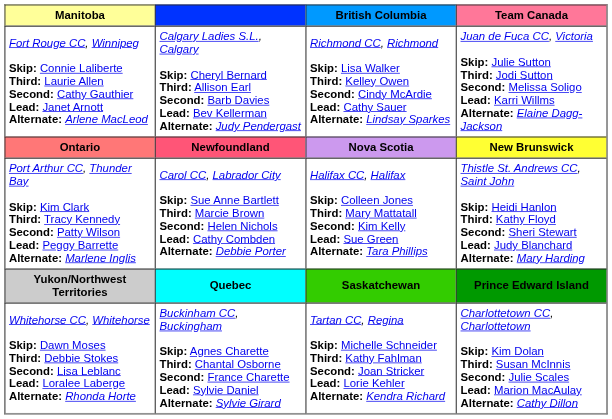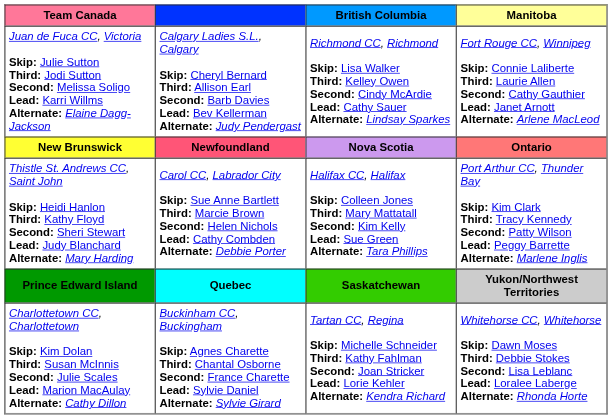columns swapped: (532, 15) <-> (80, 15)
